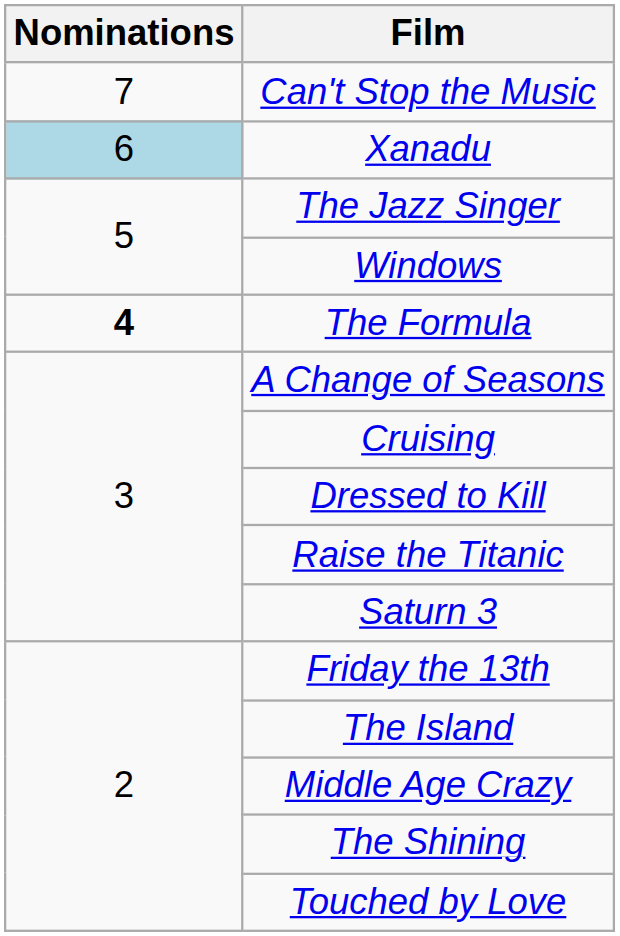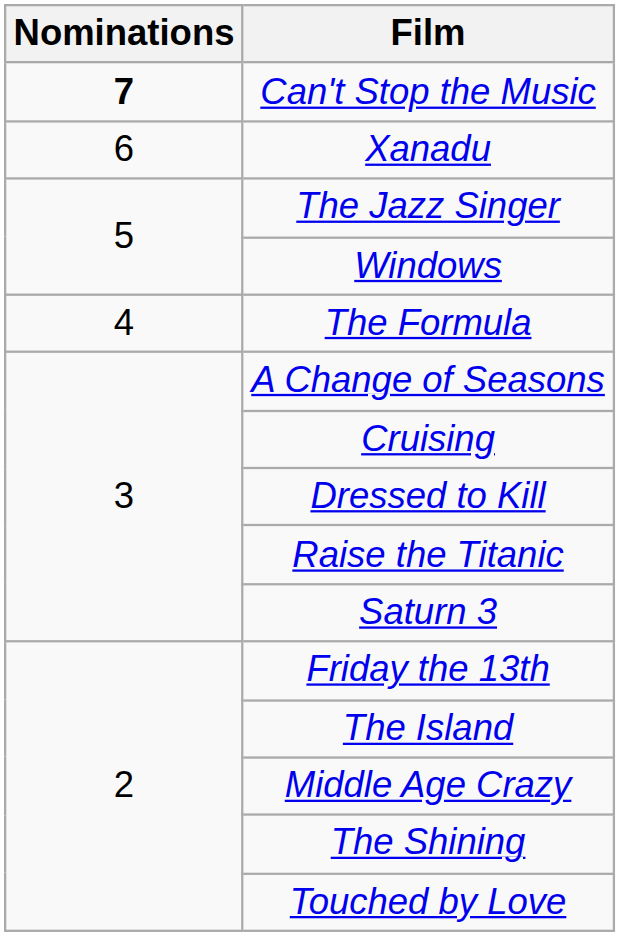(124, 91) normal -> (124, 91) bold
(124, 149) lightblue background -> (124, 149) no background
(124, 322) bold -> (124, 322) normal
